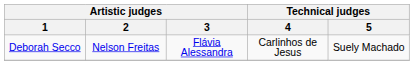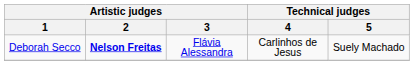(126, 47) normal -> (126, 47) bold
